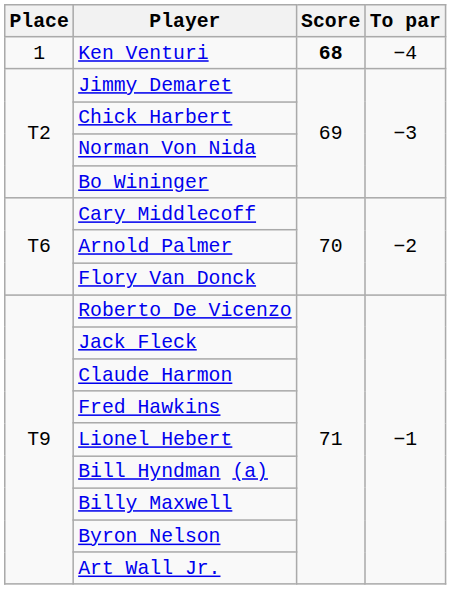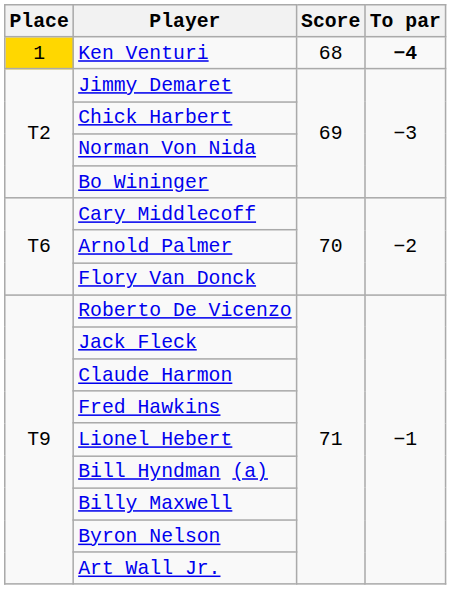(39, 53) no background -> (39, 53) gold background
(331, 53) bold -> (331, 53) normal
(405, 53) normal -> (405, 53) bold
